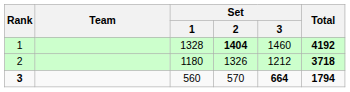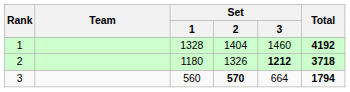(236, 45) bold -> (236, 45) normal
(279, 62) normal -> (279, 62) bold
(20, 78) bold -> (20, 78) normal
(236, 78) normal -> (236, 78) bold
(279, 78) bold -> (279, 78) normal
